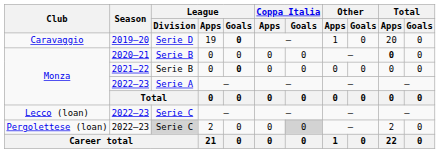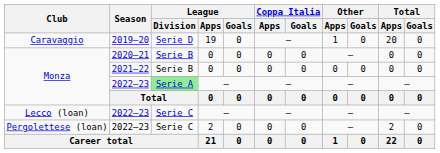(239, 40) bold -> (239, 40) normal
(391, 55) bold -> (391, 55) normal
(239, 69) bold -> (239, 69) normal
(175, 84) no background -> (175, 84) lightgreen background
(175, 127) lightgrey background -> (175, 127) no background
(304, 127) lightgrey background -> (304, 127) no background
